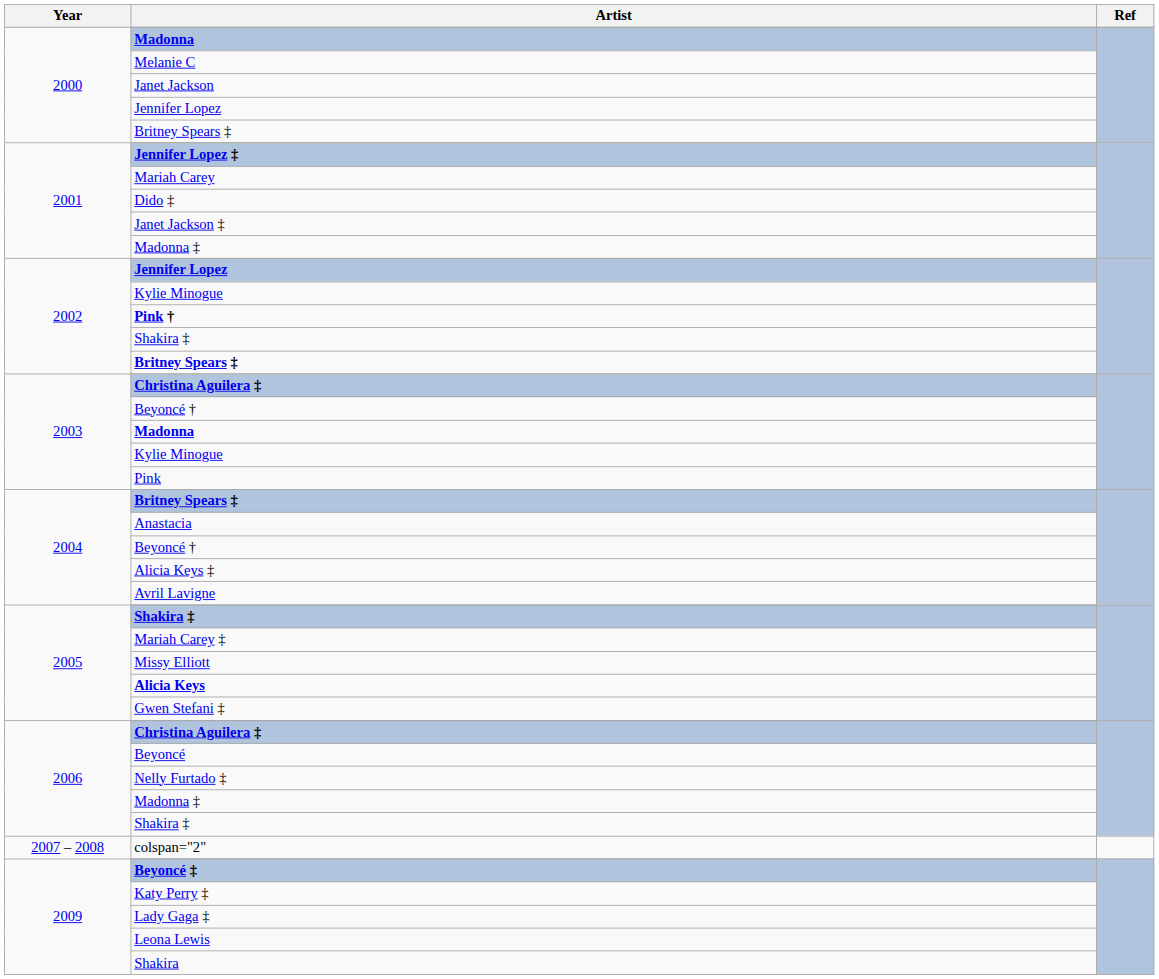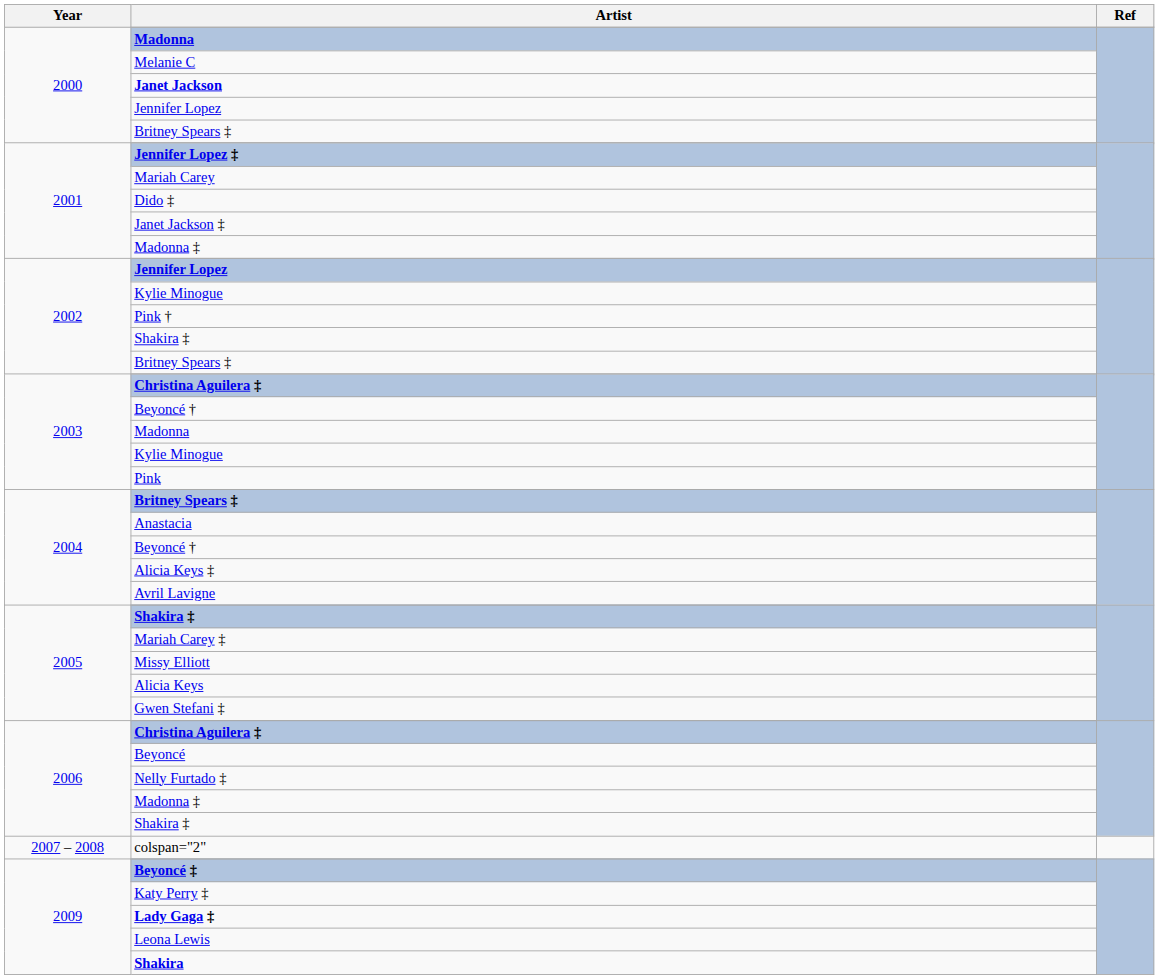(174, 85) normal -> (178, 85) bold
(154, 316) bold -> (153, 316) normal
(186, 362) bold -> (183, 362) normal
(164, 431) bold -> (162, 431) normal
(170, 685) bold -> (169, 685) normal
(172, 916) normal -> (174, 916) bold
(156, 962) normal -> (159, 962) bold
